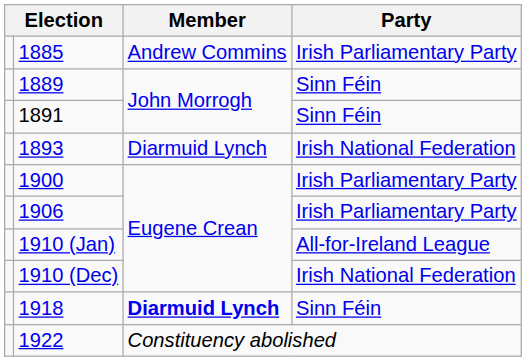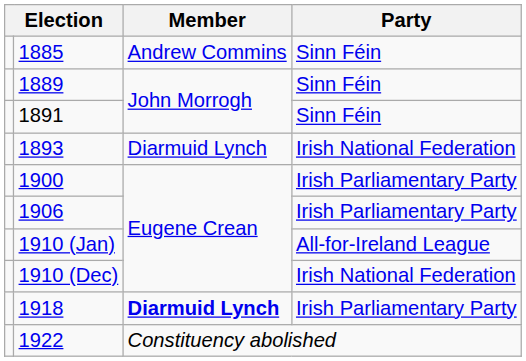(406, 52) Irish Parliamentary Party -> (339, 52) Sinn Féin
(339, 308) Sinn Féin -> (406, 308) Irish Parliamentary Party
